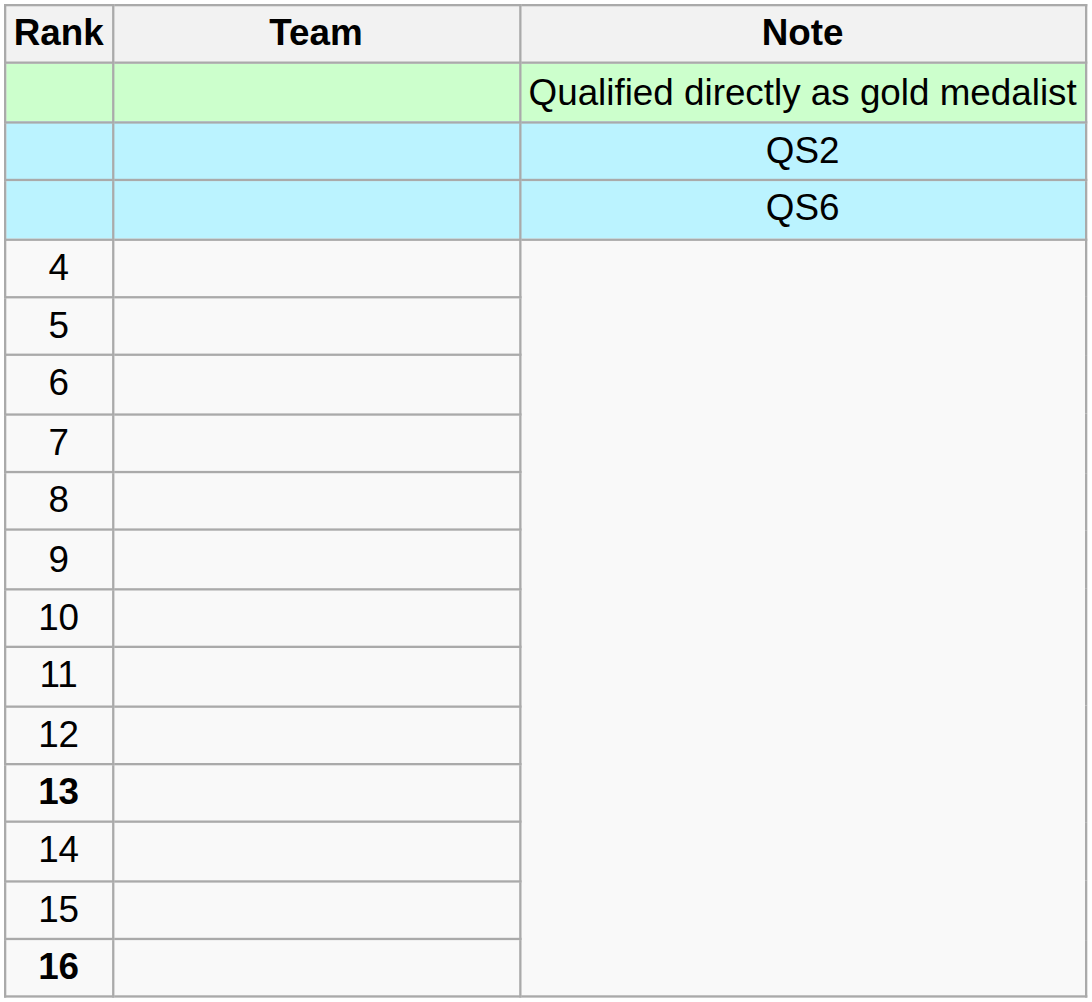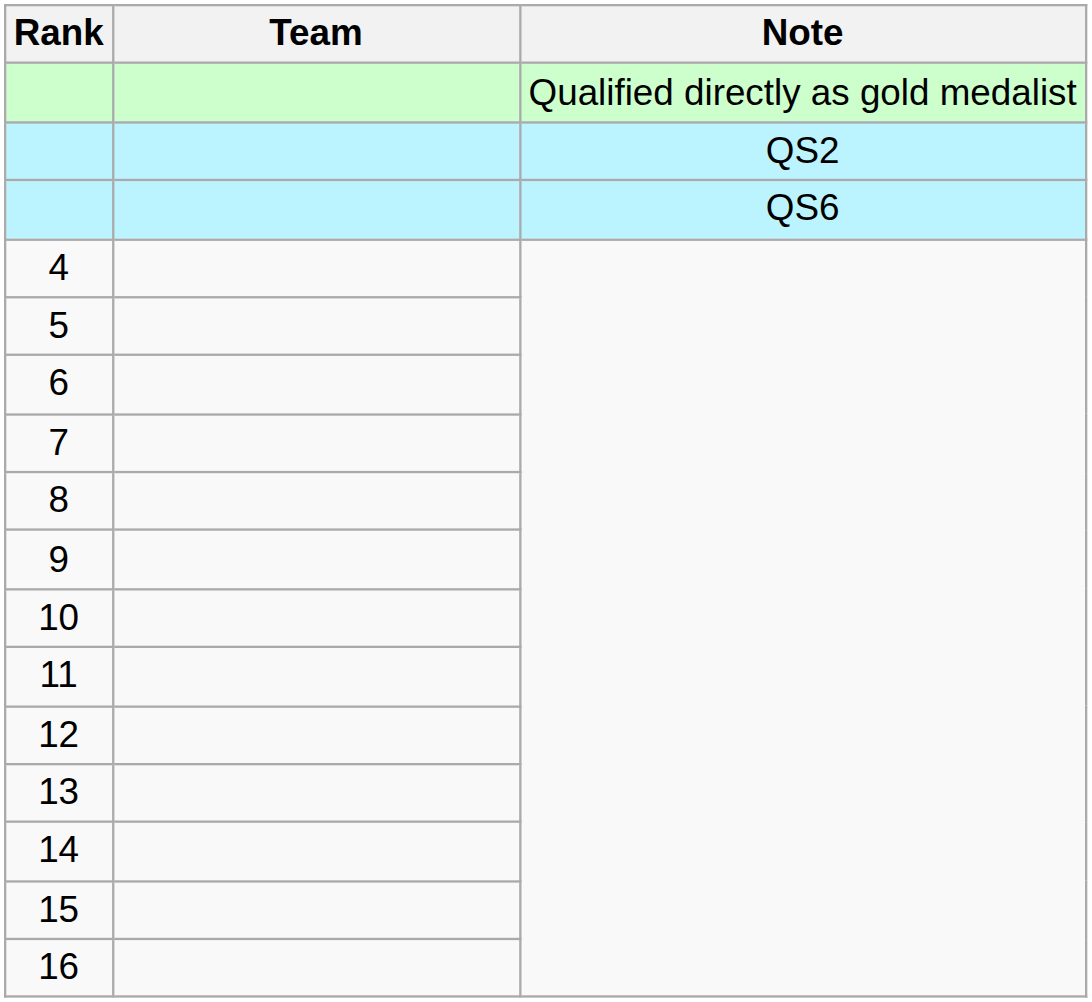(59, 792) bold -> (59, 792) normal
(59, 967) bold -> (59, 967) normal
